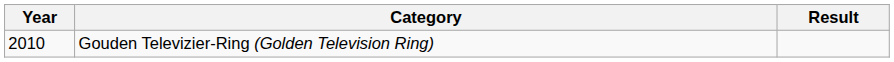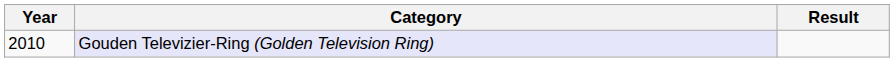(256, 43) no background -> (256, 43) lavender background
